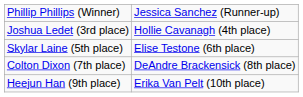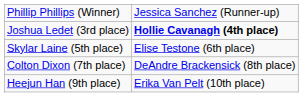(202, 30) normal -> (206, 30) bold
